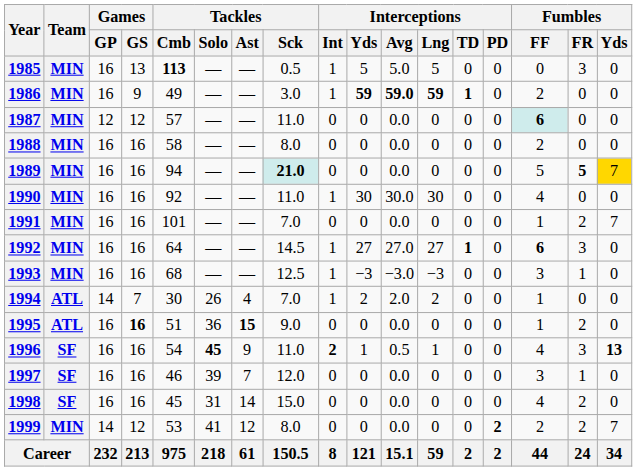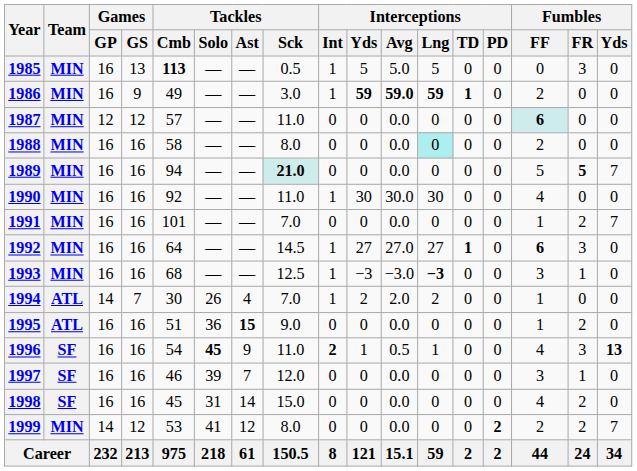(435, 145) no background -> (435, 145) paleturquoise background
(614, 171) gold background -> (614, 171) no background
(435, 273) normal -> (435, 273) bold
(137, 324) bold -> (137, 324) normal
